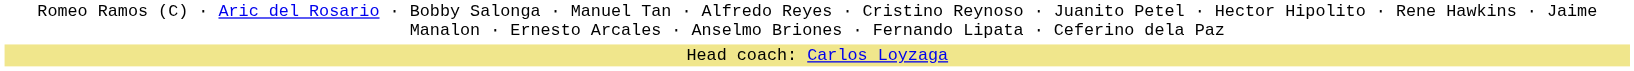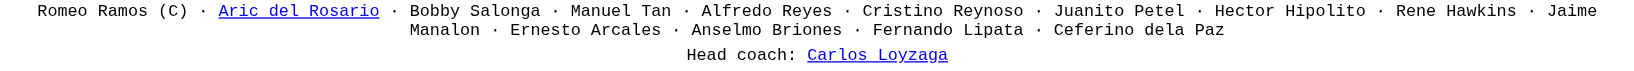(817, 55) khaki background -> (817, 55) no background
